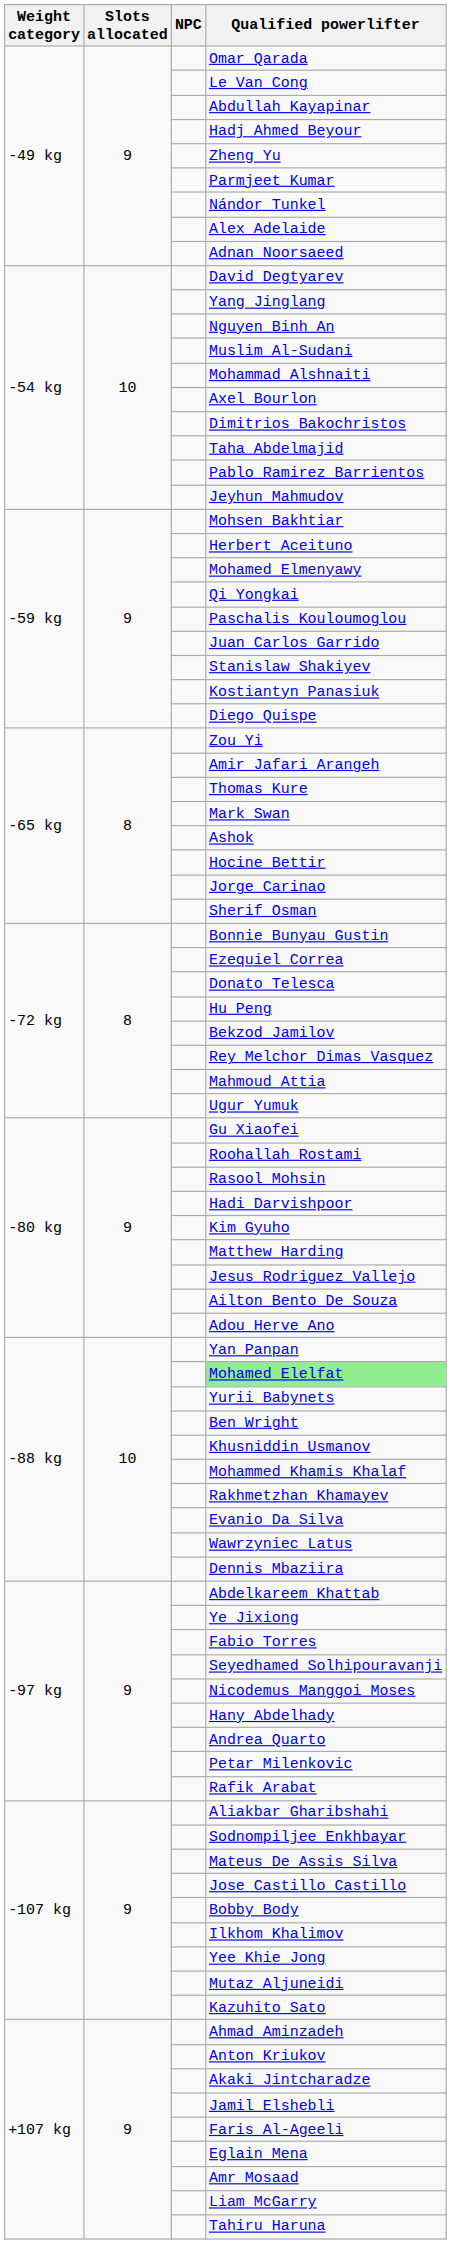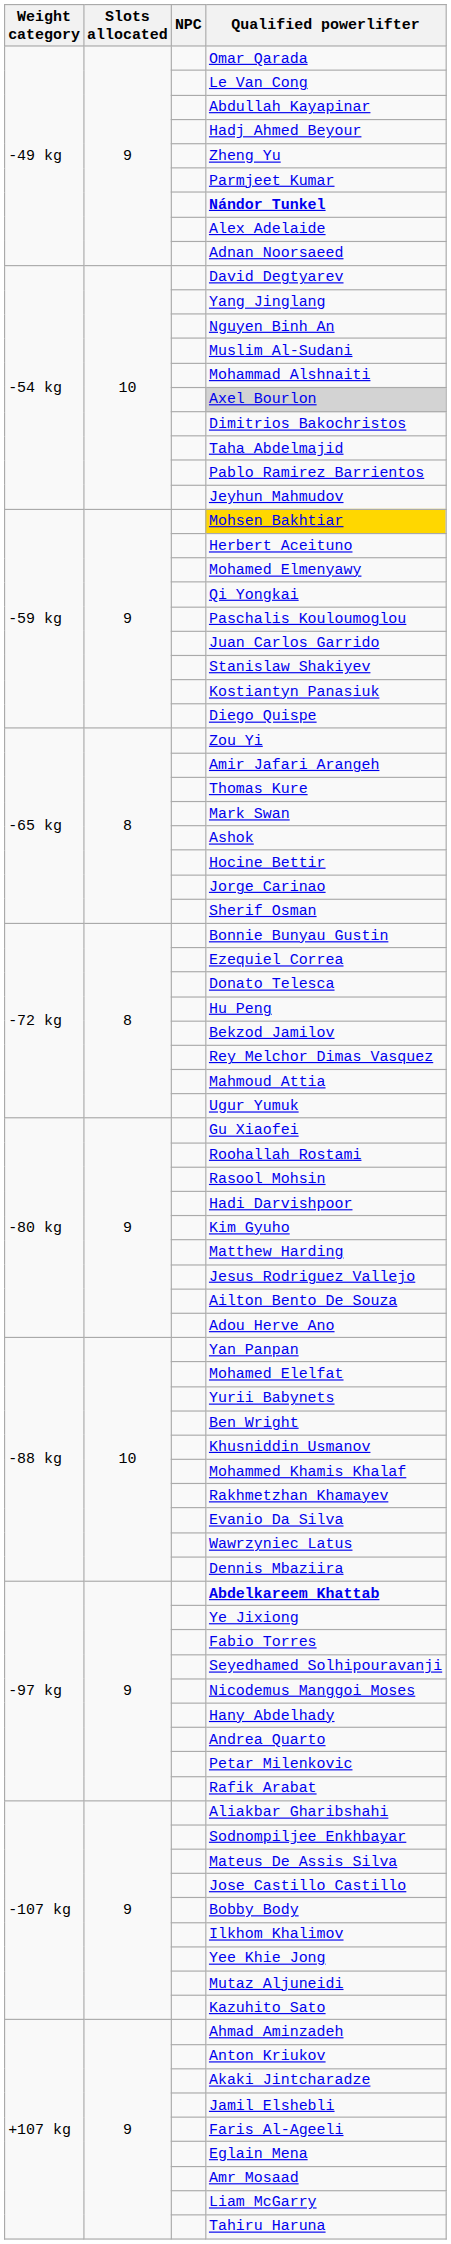(267, 205) normal -> (267, 205) bold
(263, 399) no background -> (263, 399) lightgrey background
(276, 521) no background -> (276, 521) gold background
(276, 1374) lightgreen background -> (276, 1374) no background
(294, 1593) normal -> (294, 1593) bold
